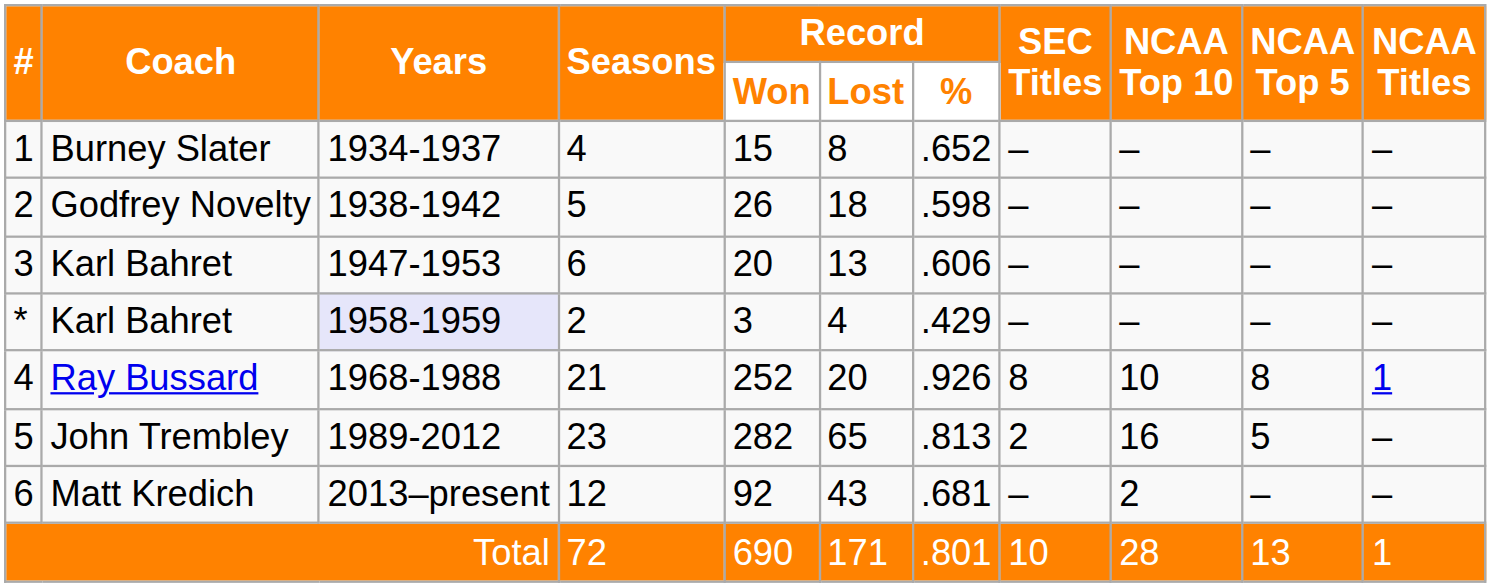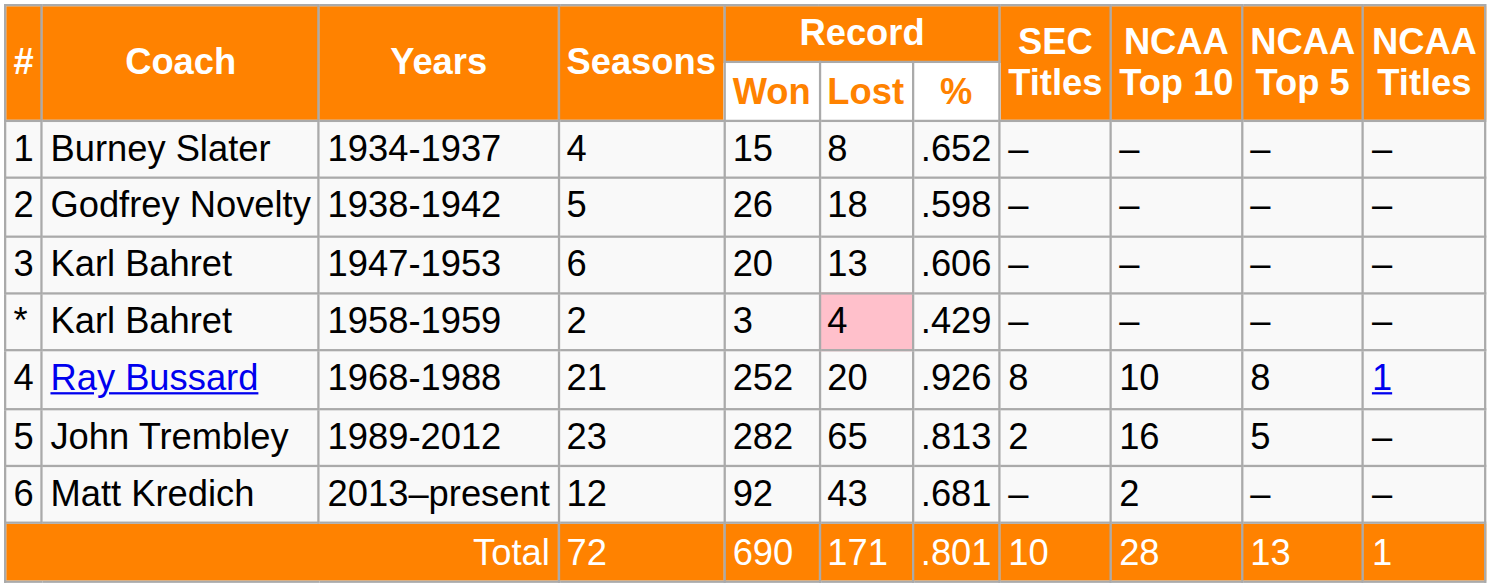(414, 321) lavender background -> (414, 321) no background
(837, 321) no background -> (837, 321) pink background
